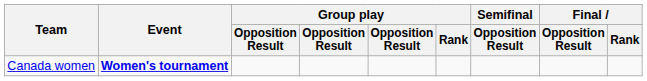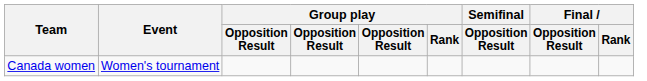(165, 66) bold -> (160, 66) normal
